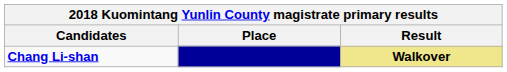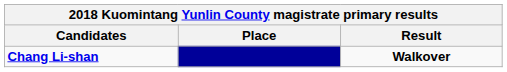(421, 56) khaki background -> (421, 56) no background
